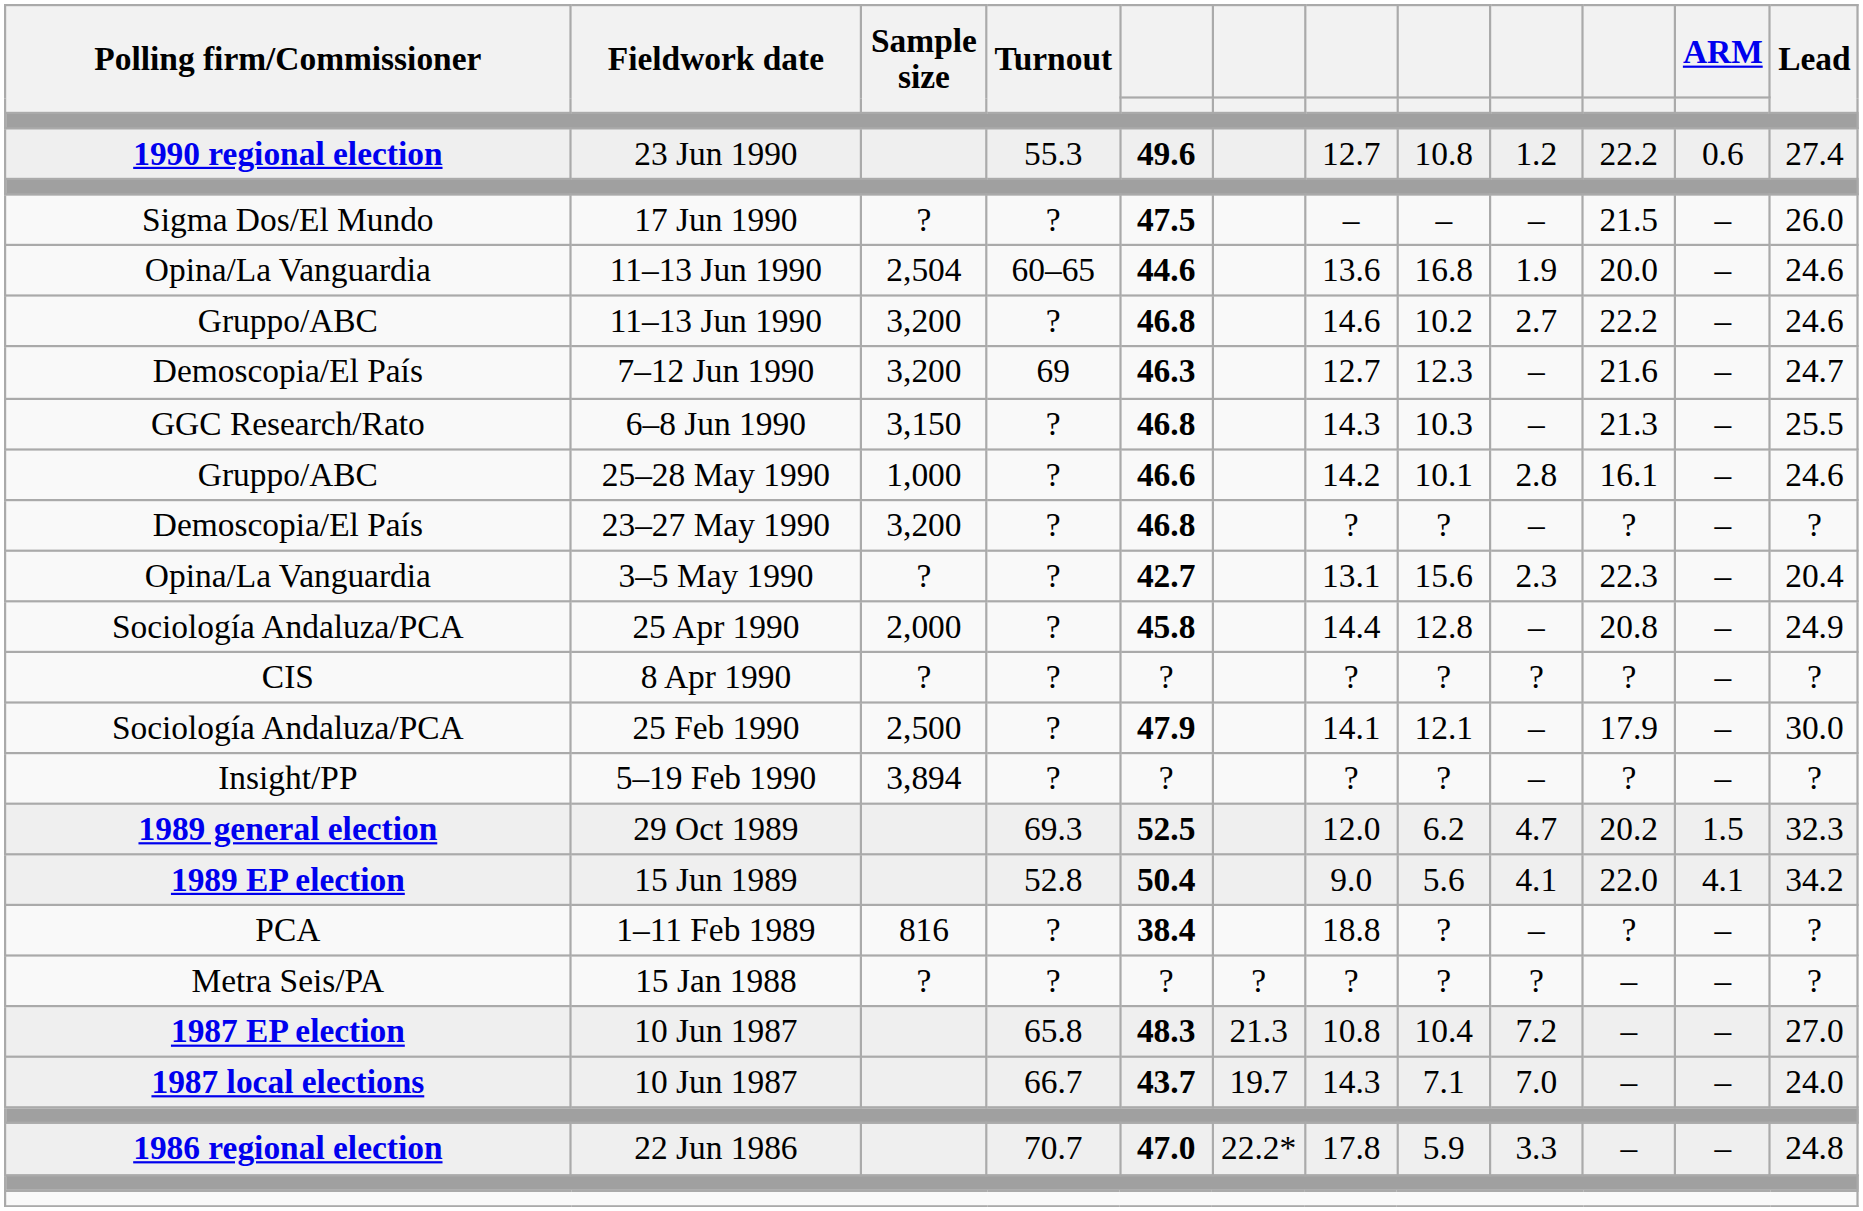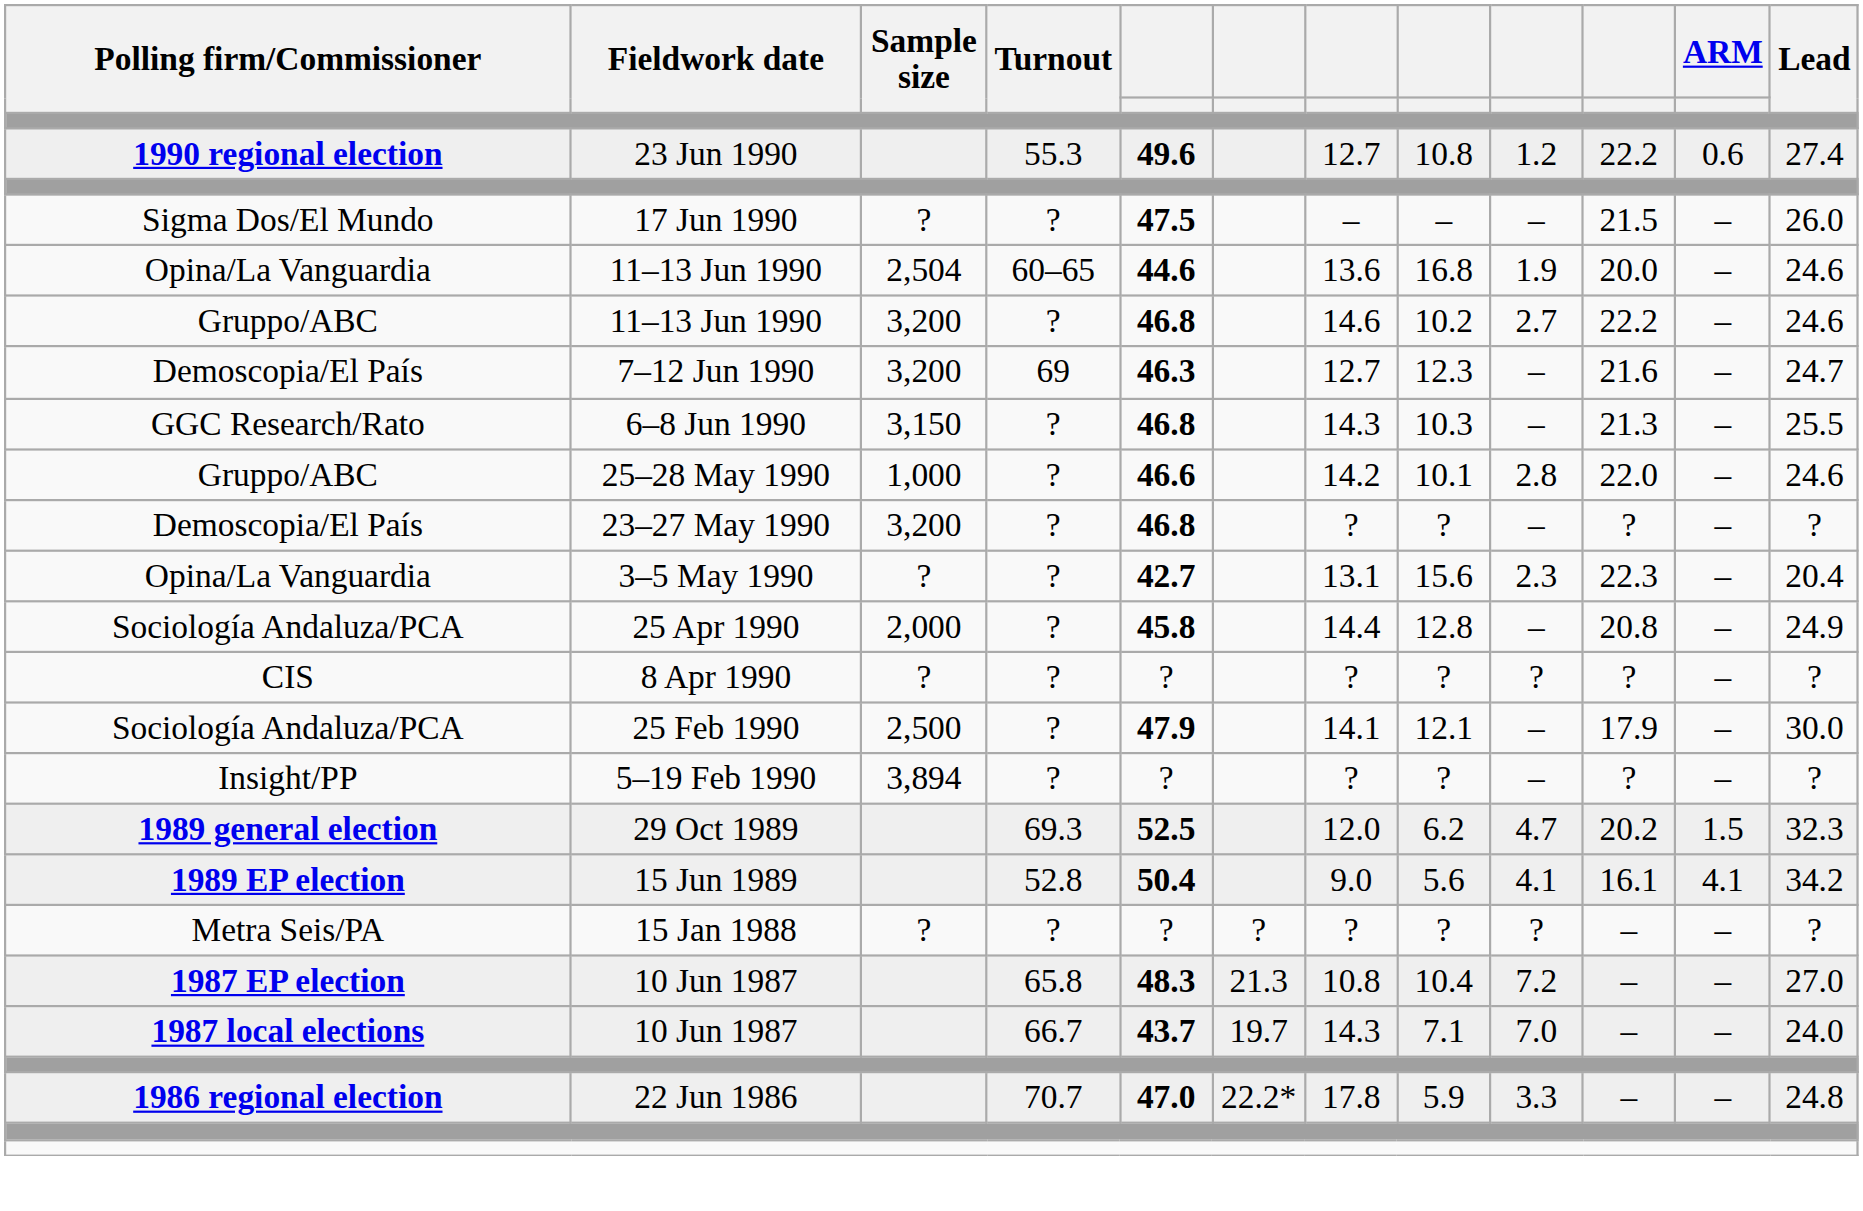(1629, 473) 16.1 -> (1629, 473) 22.0
(1629, 879) 22.0 -> (1629, 879) 16.1
- row: (288, 930)
